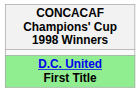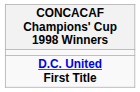(70, 71) lightgreen background -> (70, 71) no background
